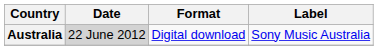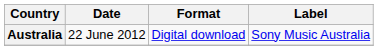(107, 34) lightgrey background -> (107, 34) no background
